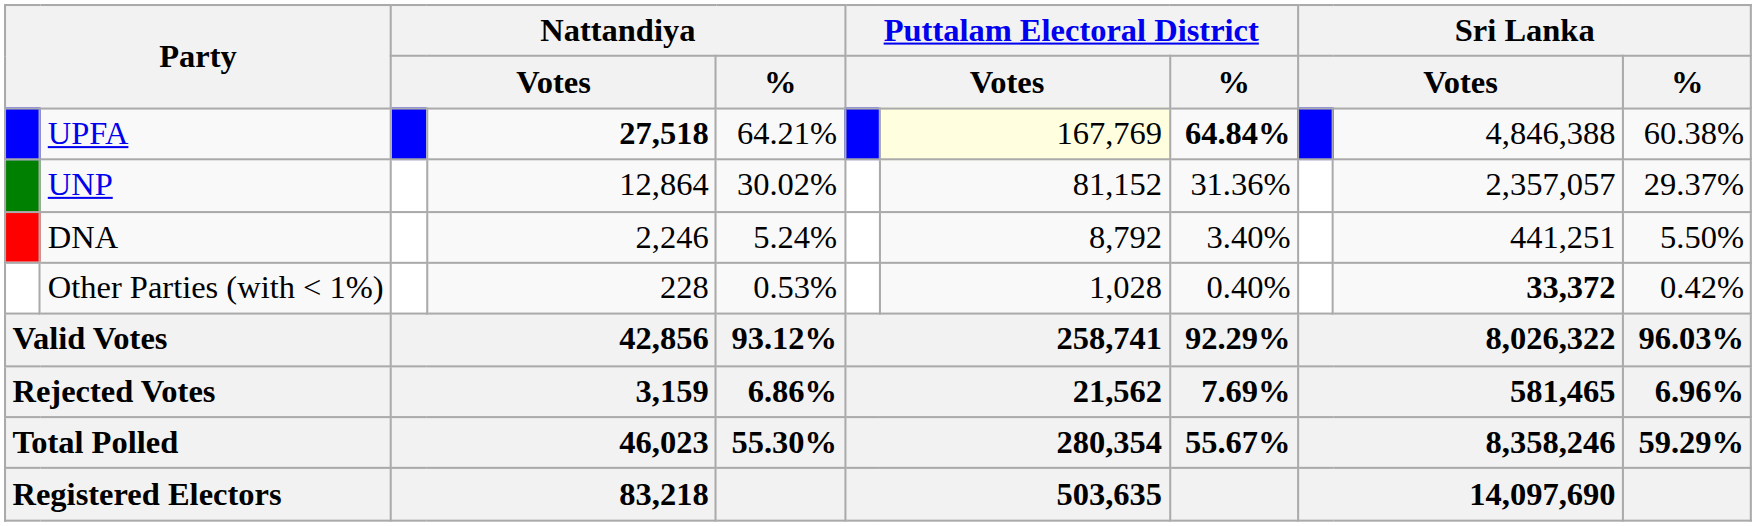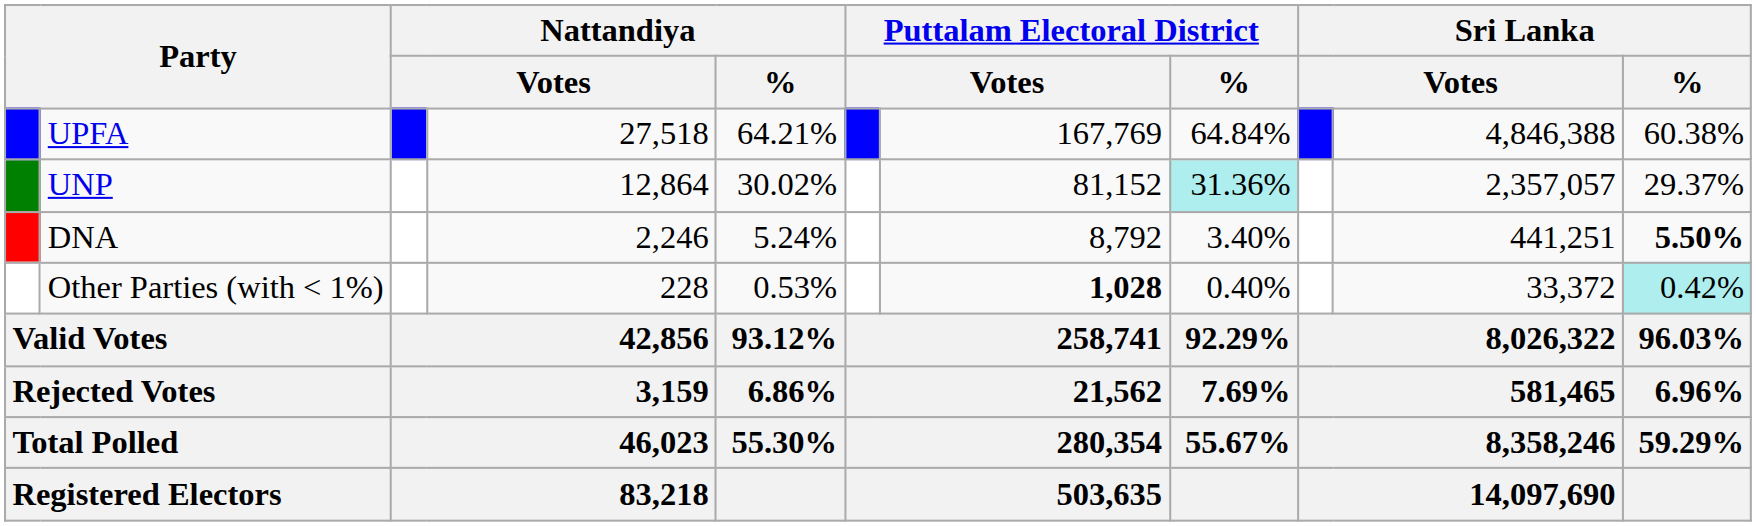(664, 133) bold -> (664, 133) normal
(1109, 133) lightyellow background -> (1109, 133) no background
(1238, 133) bold -> (1240, 133) normal
(1240, 184) no background -> (1240, 184) paleturquoise background
(1702, 236) normal -> (1699, 236) bold
(1126, 287) normal -> (1126, 287) bold
(1571, 287) bold -> (1571, 287) normal
(1702, 287) no background -> (1702, 287) paleturquoise background
